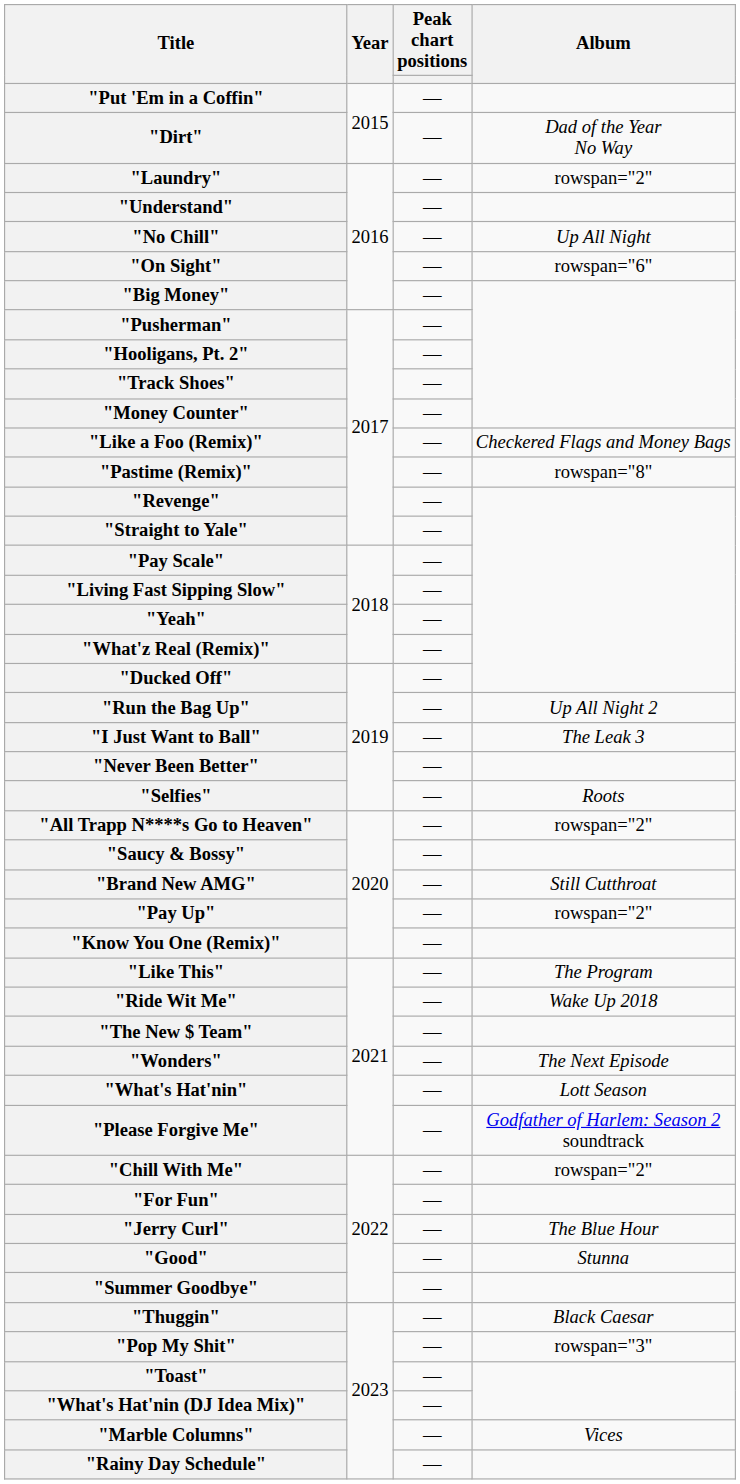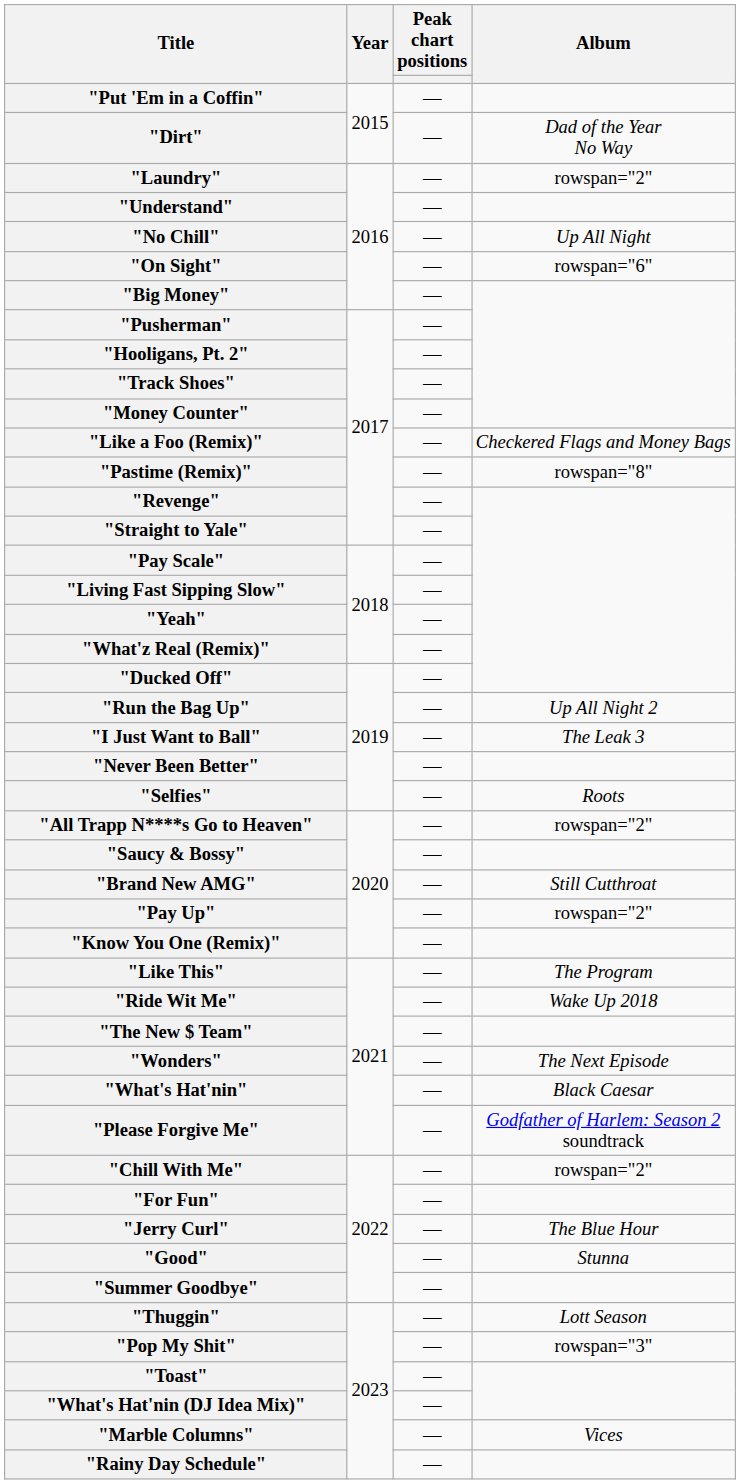(603, 1090) Lott Season -> (603, 1090) Black Caesar
(603, 1317) Black Caesar -> (603, 1317) Lott Season
